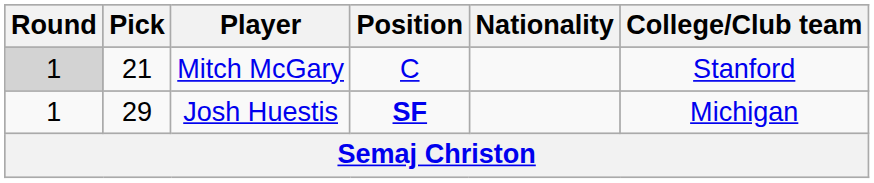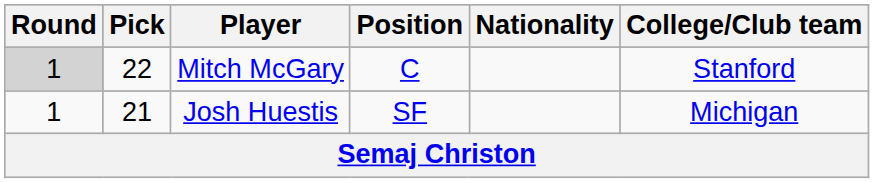(137, 68) 21 -> (137, 68) 22
(137, 111) 29 -> (137, 111) 21
(410, 111) bold -> (410, 111) normal
